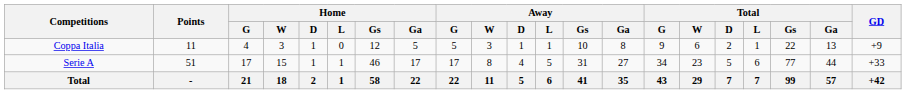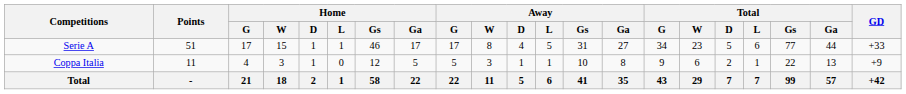rows swapped: (79, 63) <-> (79, 46)
